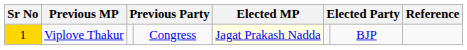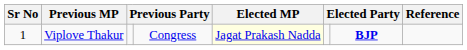(23, 34) gold background -> (23, 34) no background
(366, 34) normal -> (366, 34) bold
